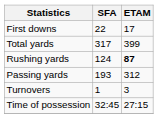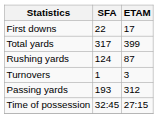(129, 59) bold -> (129, 59) normal
rows swapped: (37, 74) <-> (28, 90)
